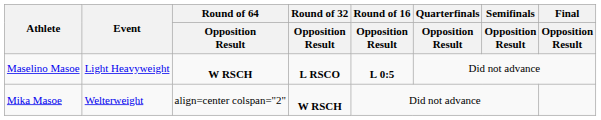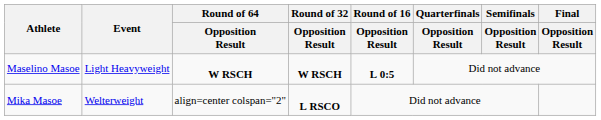(320, 75) L RSCO -> (320, 75) W RSCH
(320, 106) W RSCH -> (320, 106) L RSCO
